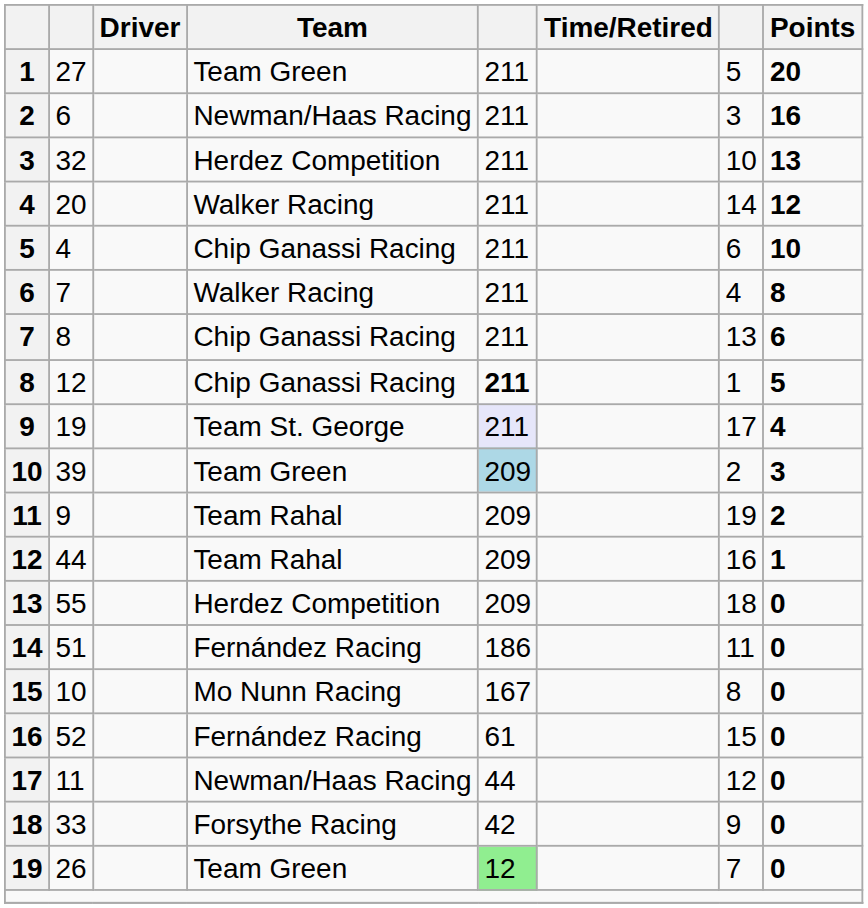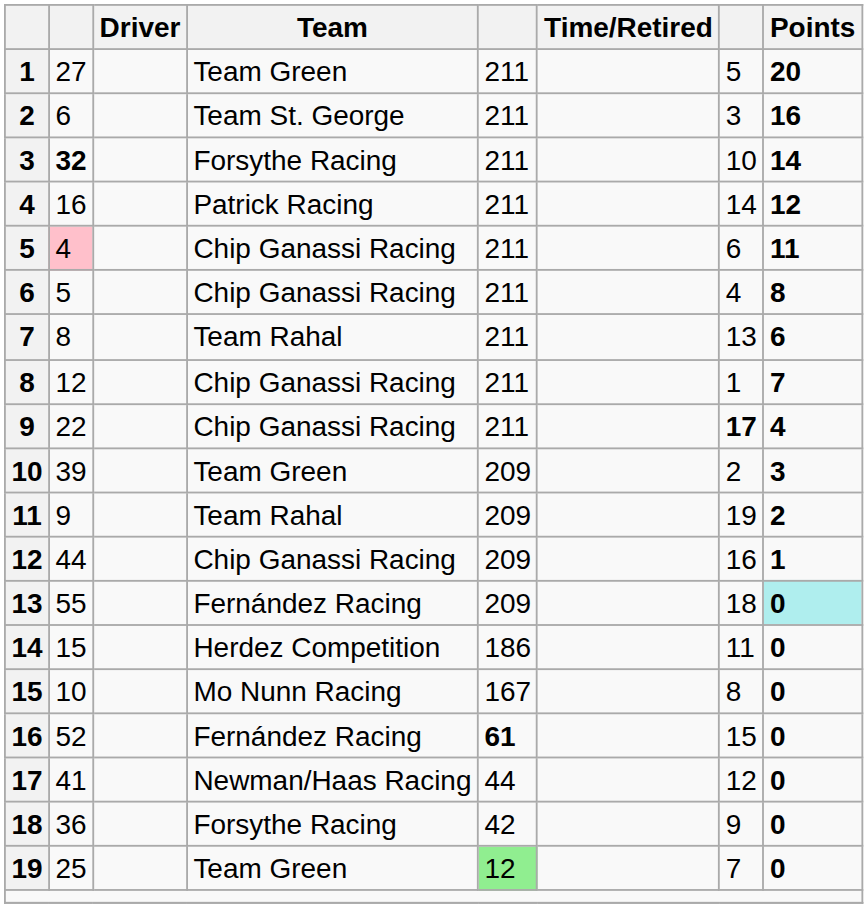(332, 116) Newman/Haas Racing -> (299, 116) Team St. George
(71, 160) normal -> (71, 160) bold
(317, 160) Herdez Competition -> (295, 160) Forsythe Racing
(785, 160) 13 -> (785, 160) 14
(71, 204) 20 -> (71, 204) 16
(284, 204) Walker Racing -> (283, 204) Patrick Racing
(63, 249) no background -> (63, 249) pink background
(785, 249) 10 -> (785, 249) 11
(63, 293) 7 -> (63, 293) 5
(284, 293) Walker Racing -> (325, 293) Chip Ganassi Racing
(325, 337) Chip Ganassi Racing -> (268, 337) Team Rahal
(507, 381) bold -> (507, 381) normal
(778, 381) 5 -> (778, 381) 7
(71, 426) 19 -> (71, 426) 22
(299, 426) Team St. George -> (325, 426) Chip Ganassi Racing
(507, 426) lavender background -> (507, 426) no background
(741, 426) normal -> (741, 426) bold
(508, 470) lightblue background -> (508, 470) no background
(268, 559) Team Rahal -> (325, 559) Chip Ganassi Racing
(317, 603) Herdez Competition -> (308, 603) Fernández Racing
(778, 603) no background -> (778, 603) paleturquoise background
(71, 647) 51 -> (71, 647) 15
(308, 647) Fernández Racing -> (317, 647) Herdez Competition
(500, 736) normal -> (500, 736) bold
(70, 780) 11 -> (71, 780) 41
(71, 824) 33 -> (71, 824) 36
(71, 868) 26 -> (71, 868) 25
